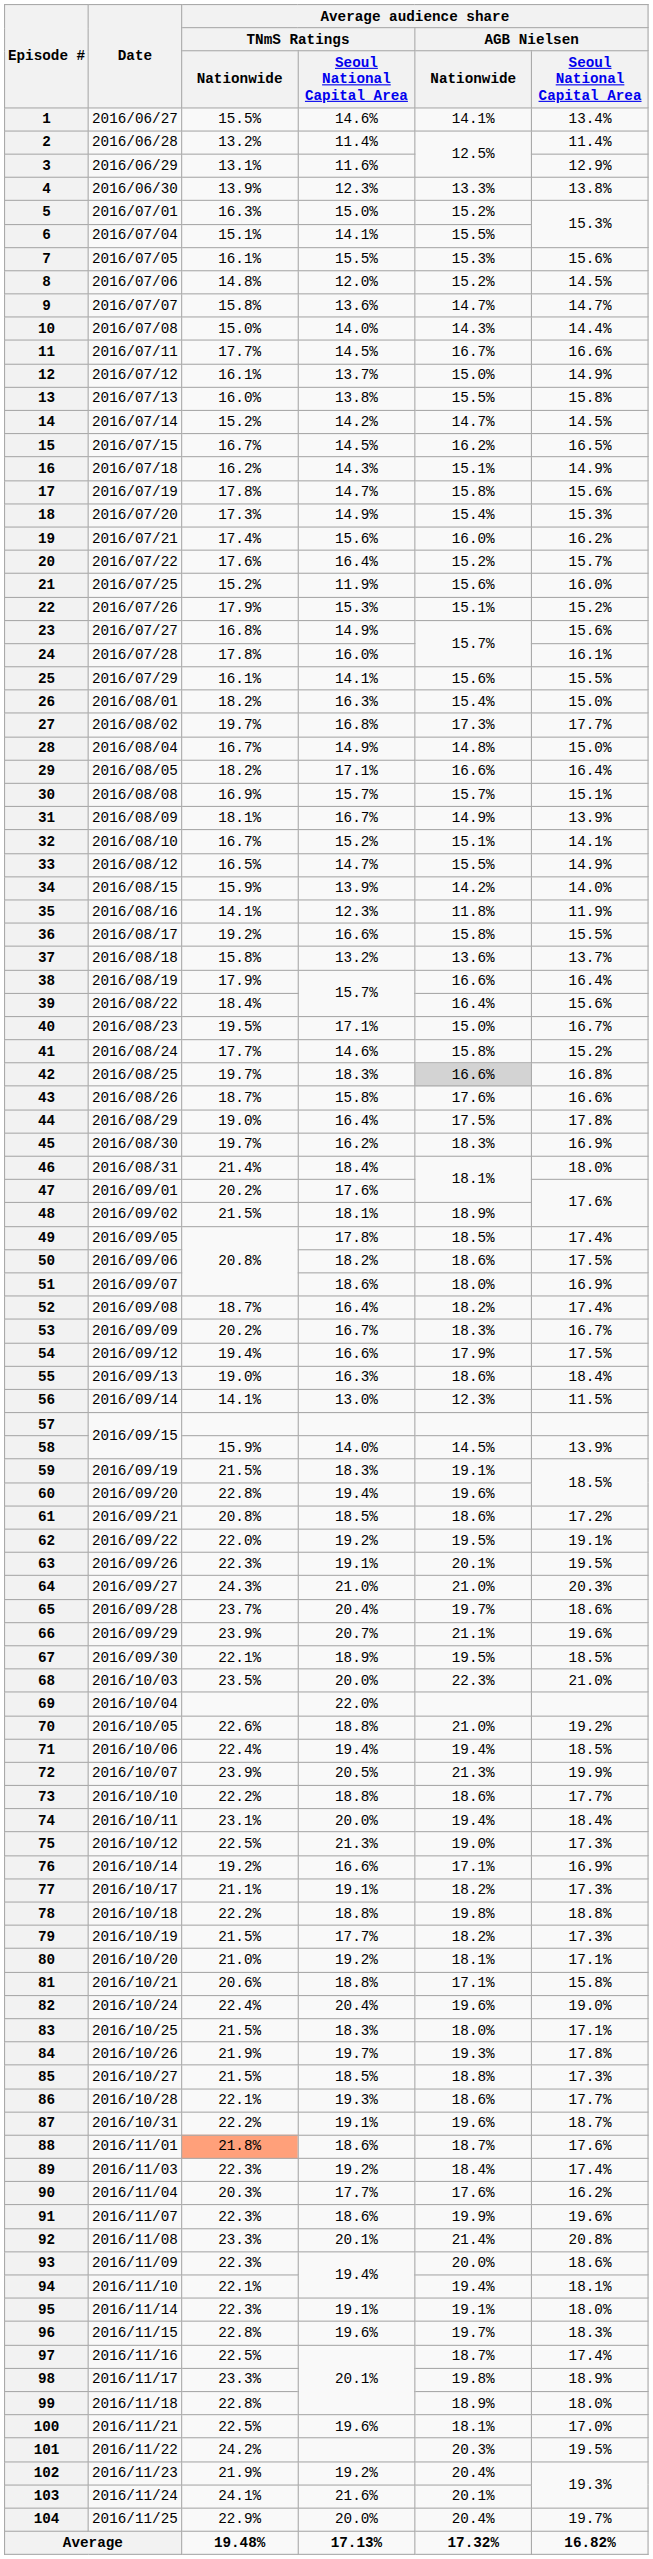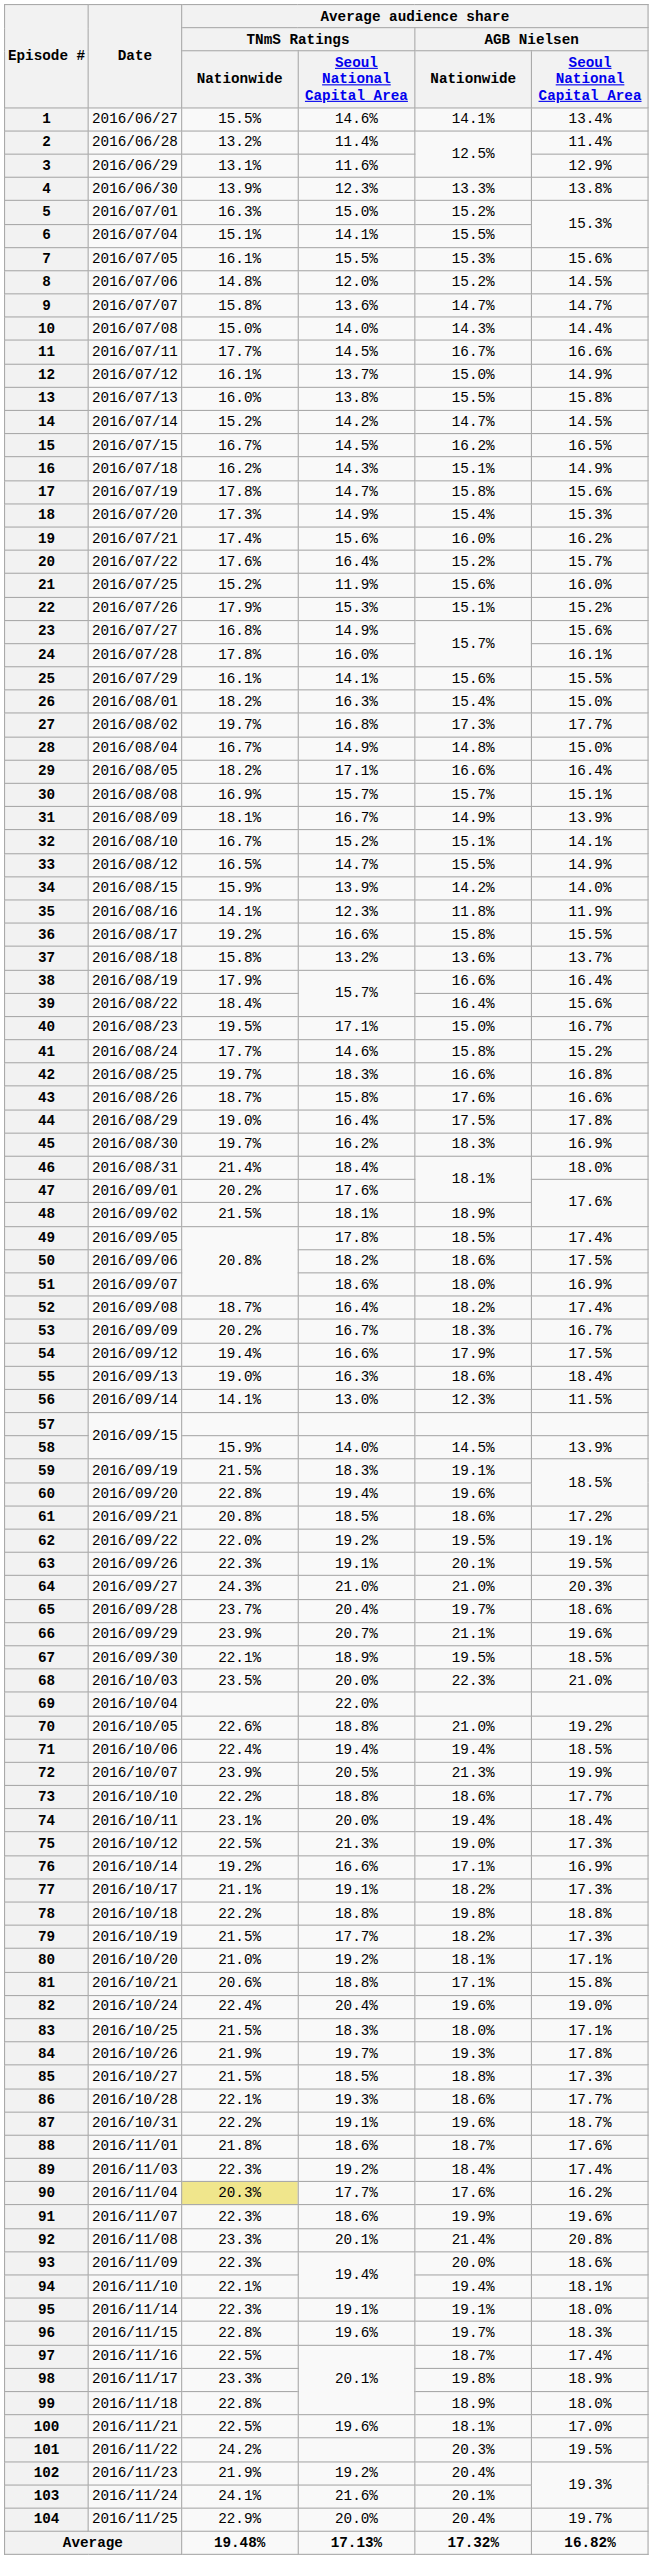(473, 1075) lightgrey background -> (473, 1075) no background
(240, 2147) lightsalmon background -> (240, 2147) no background
(240, 2193) no background -> (240, 2193) khaki background
